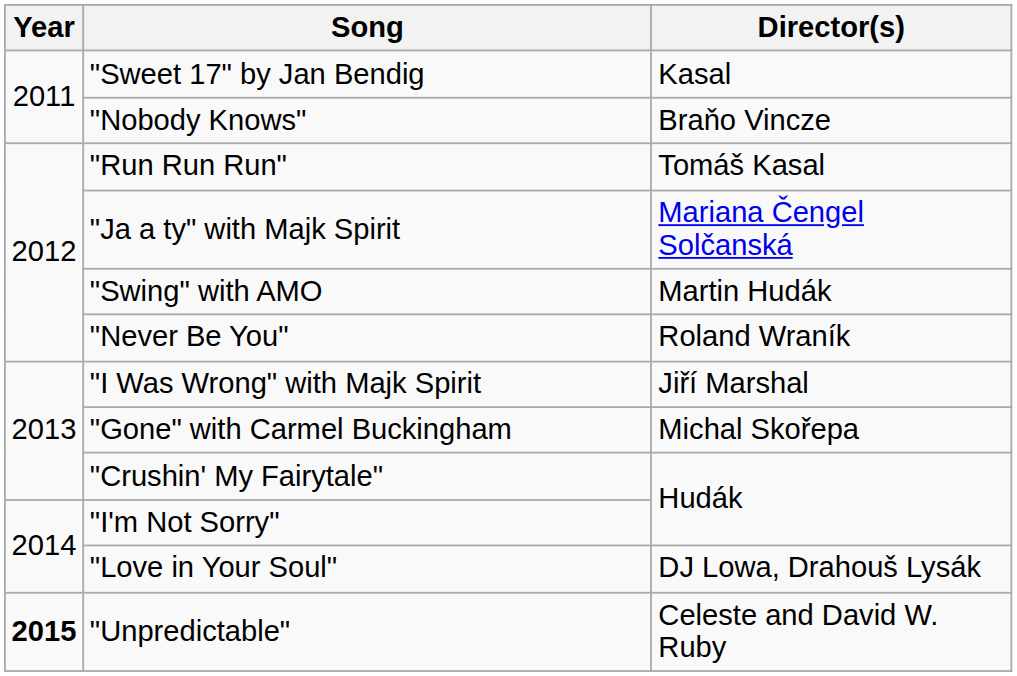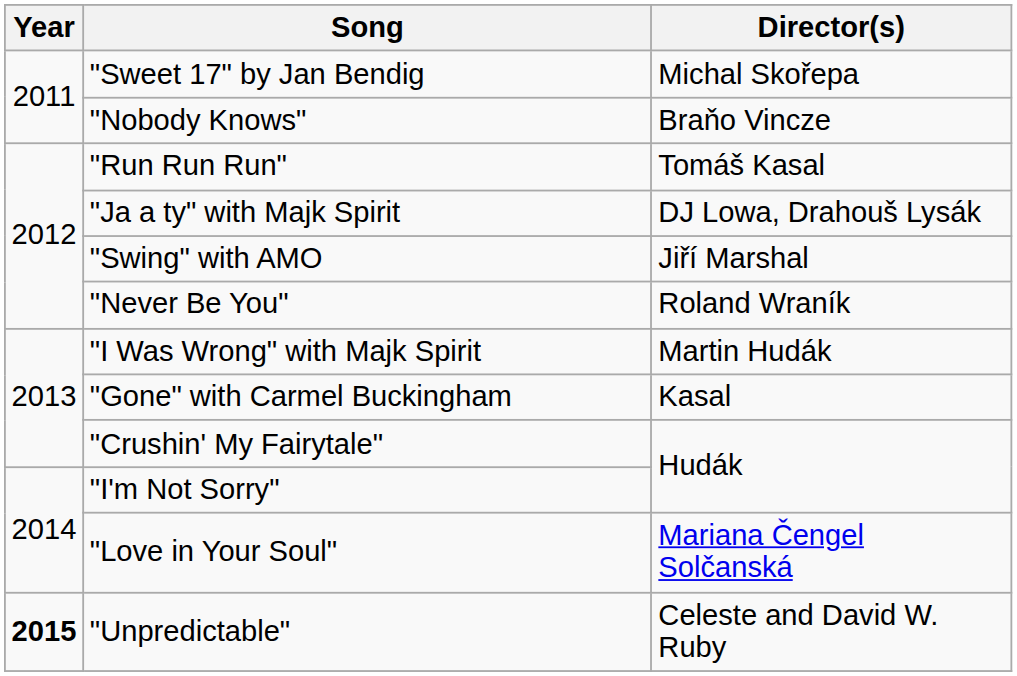(695, 73) Kasal -> (759, 73) Michal Skořepa
(761, 228) Mariana Čengel Solčanská -> (820, 212) DJ Lowa, Drahouš Lysák
(745, 291) Martin Hudák -> (734, 258) Jiří Marshal
(734, 383) Jiří Marshal -> (745, 350) Martin Hudák
(759, 429) Michal Skořepa -> (695, 397) Kasal
(820, 568) DJ Lowa, Drahouš Lysák -> (761, 551) Mariana Čengel Solčanská
